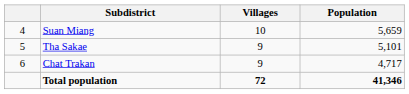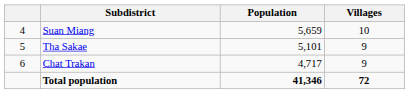columns swapped: (352, 13) <-> (260, 13)
